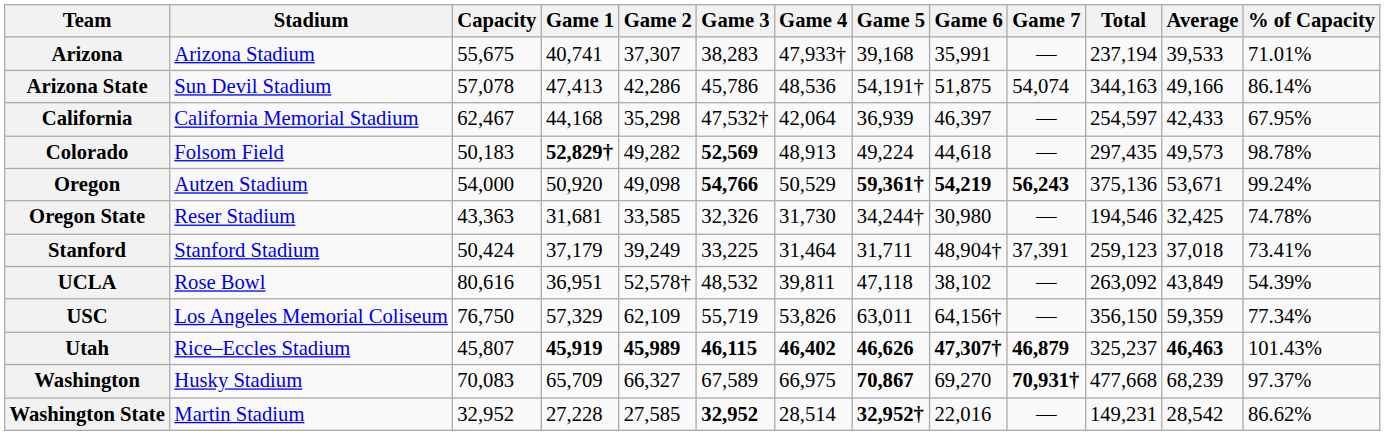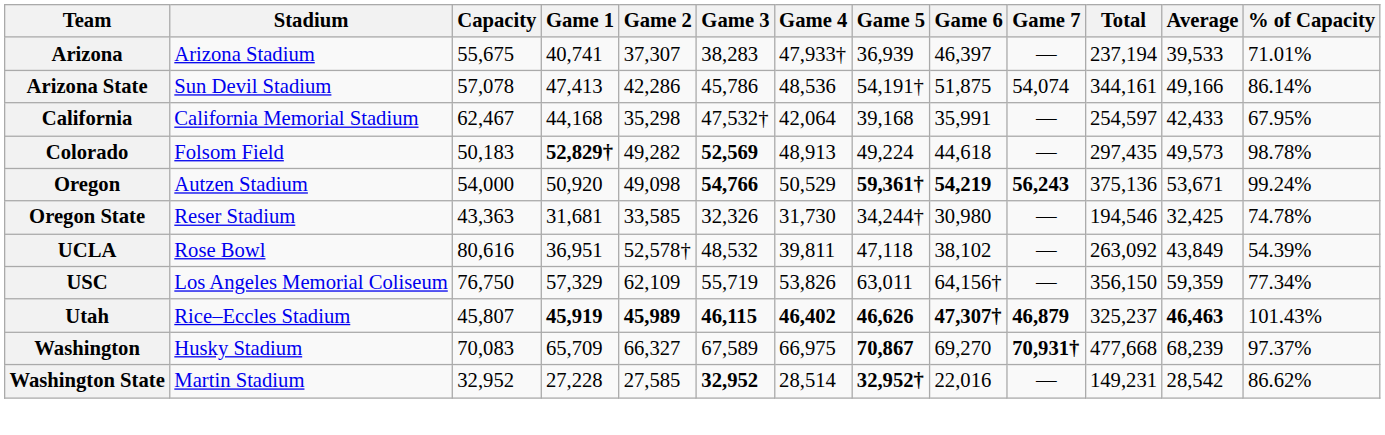(885, 53) 39,168 -> (885, 53) 36,939
(963, 53) 35,991 -> (963, 53) 46,397
(1124, 86) 344,163 -> (1124, 86) 344,161
(885, 119) 36,939 -> (885, 119) 39,168
(963, 119) 46,397 -> (963, 119) 35,991
- row: (87, 250)
